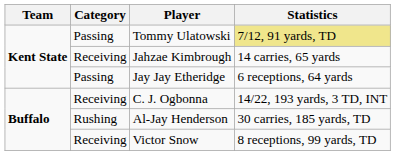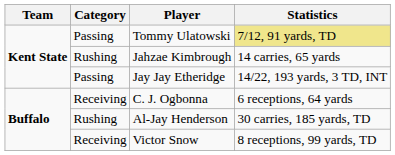(100, 56) Receiving -> (95, 56) Rushing
(295, 77) 6 receptions, 64 yards -> (312, 77) 14/22, 193 yards, 3 TD, INT
(312, 98) 14/22, 193 yards, 3 TD, INT -> (295, 98) 6 receptions, 64 yards
